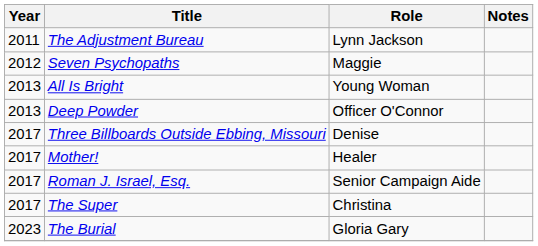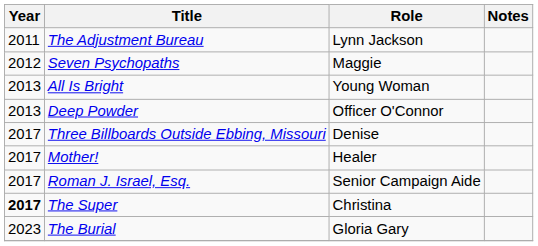(24, 205) normal -> (24, 205) bold
